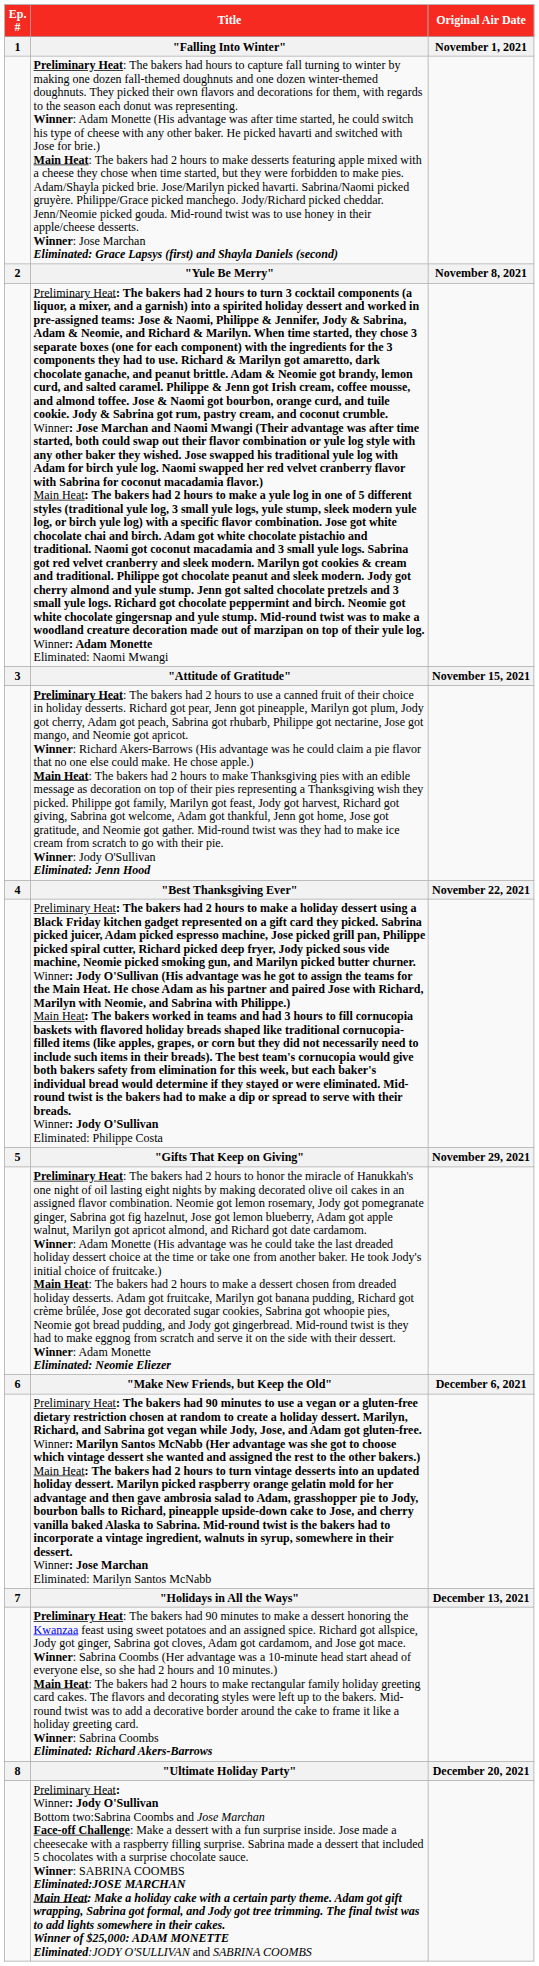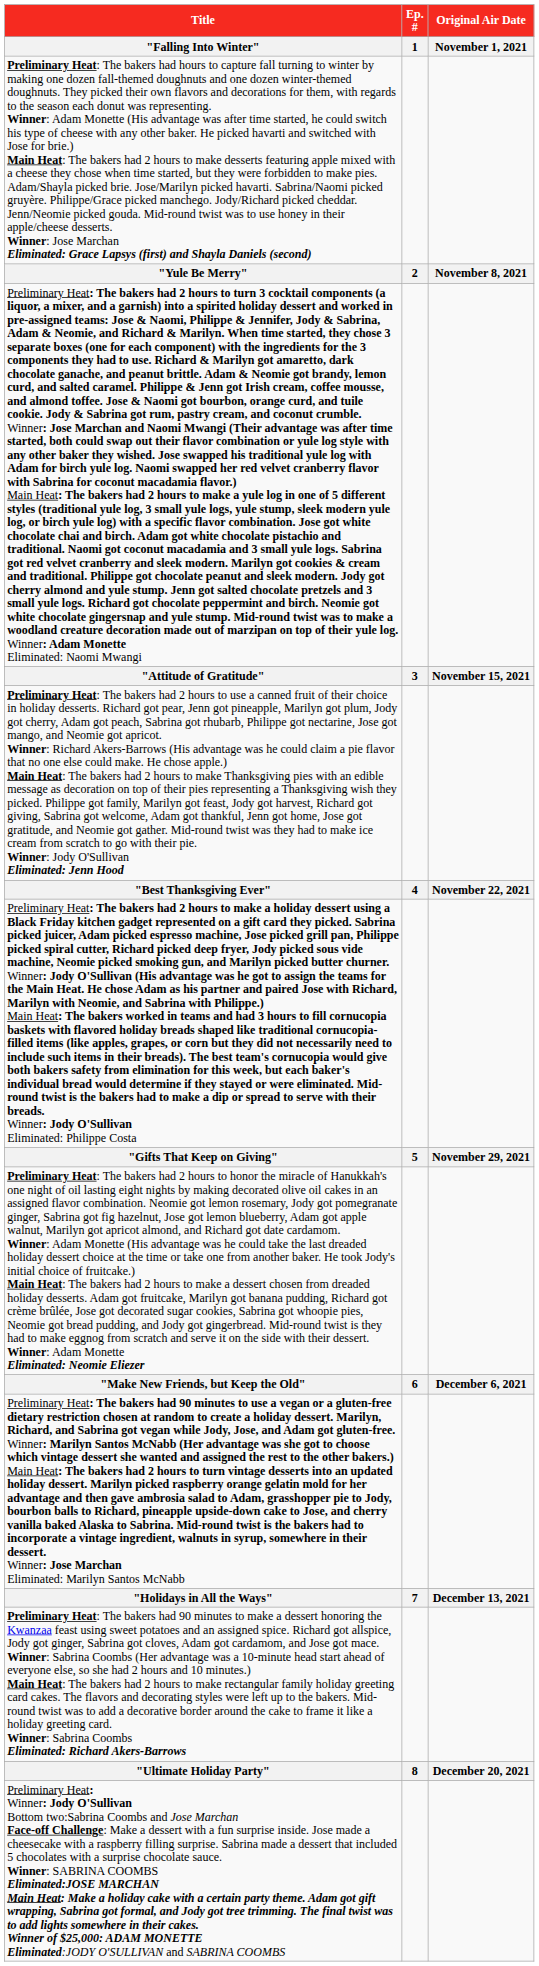columns swapped: (18, 46) <-> (229, 46)
